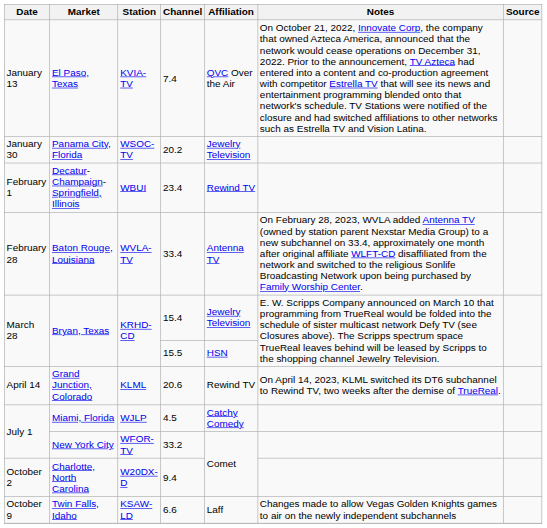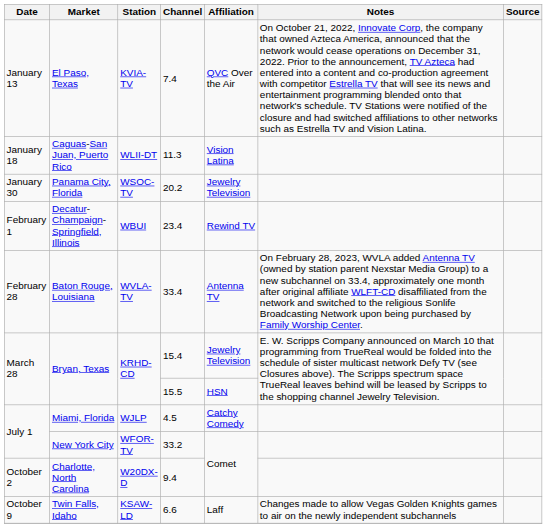+ row: (80, 155)
- row: (72, 385)
